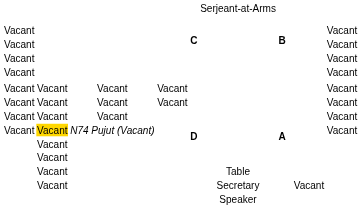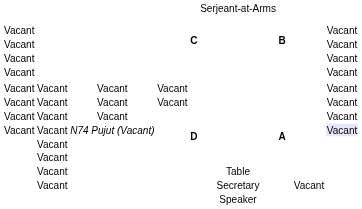(52, 130) gold background -> (52, 130) no background
(342, 130) no background -> (342, 130) lavender background
